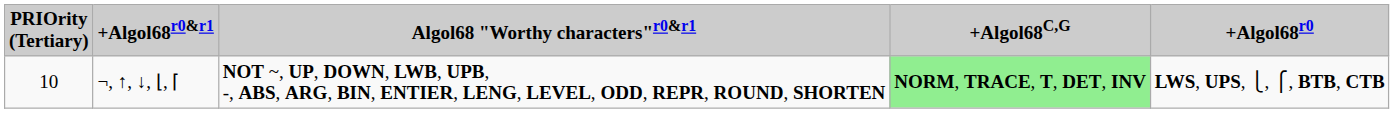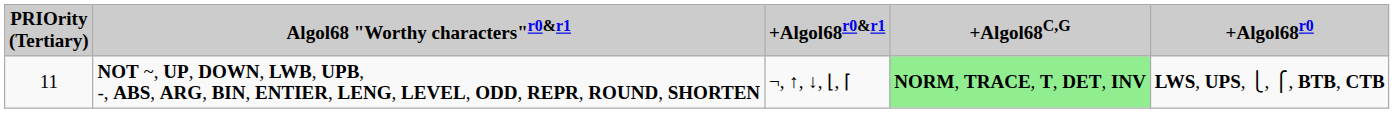columns swapped: (554, 30) <-> (156, 30)
(49, 81) 10 -> (49, 81) 11
